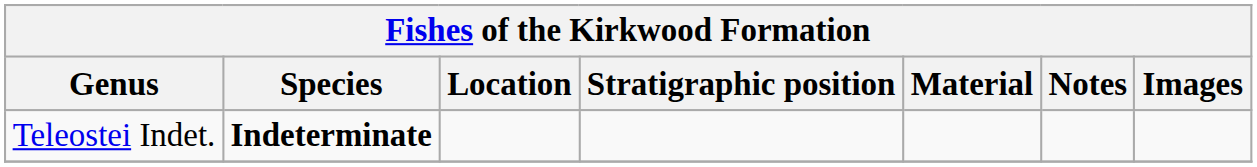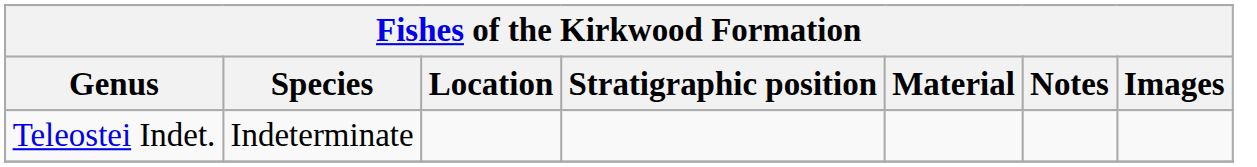(331, 135) bold -> (322, 135) normal
